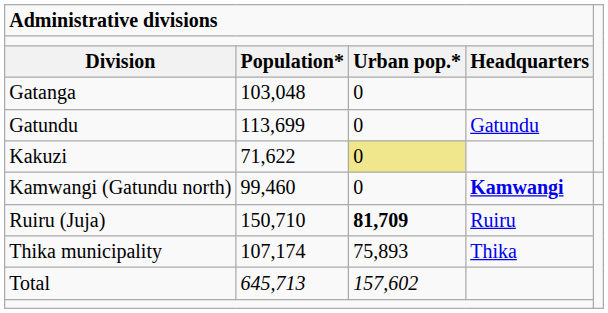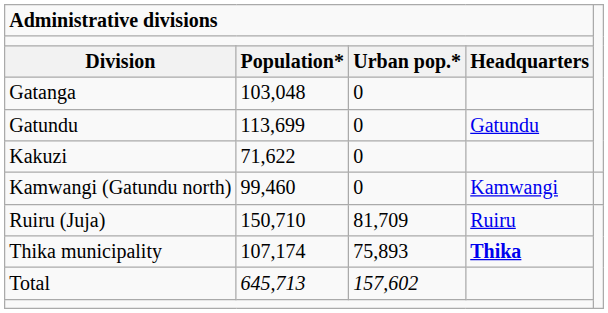(358, 156) khaki background -> (358, 156) no background
(517, 188) bold -> (514, 188) normal
(381, 219) bold -> (381, 219) normal
(494, 251) normal -> (496, 251) bold
